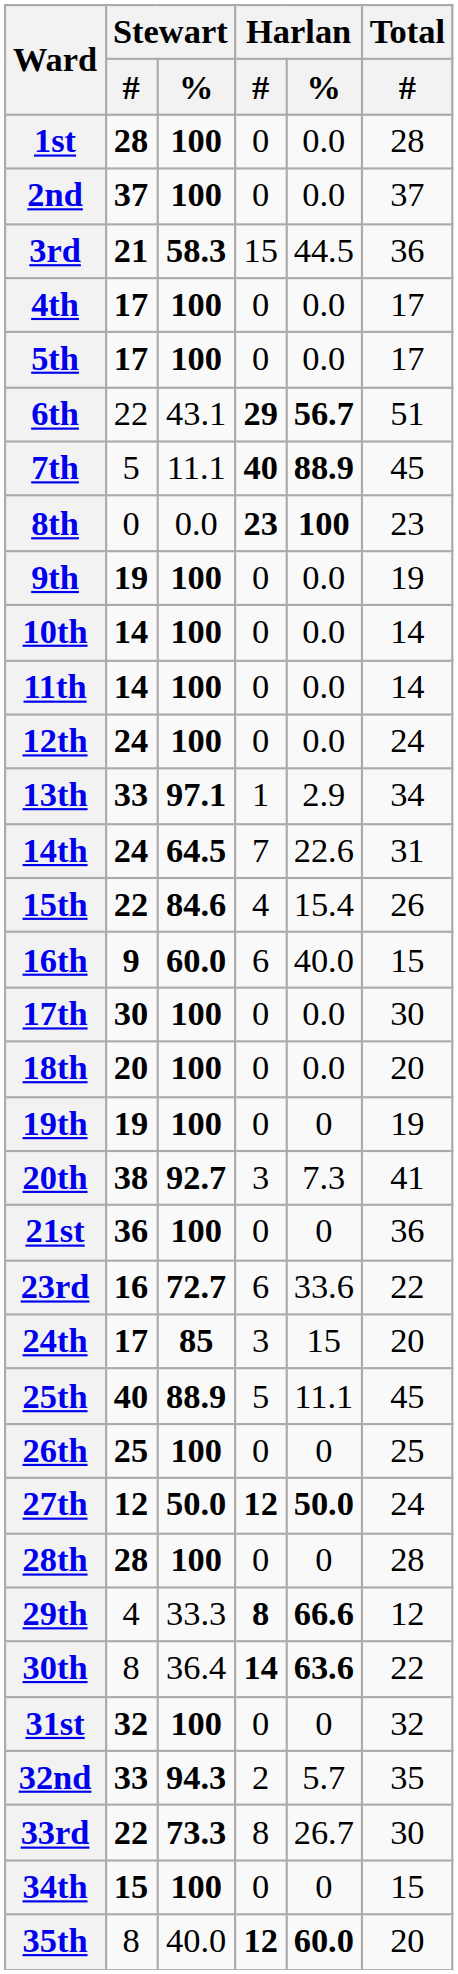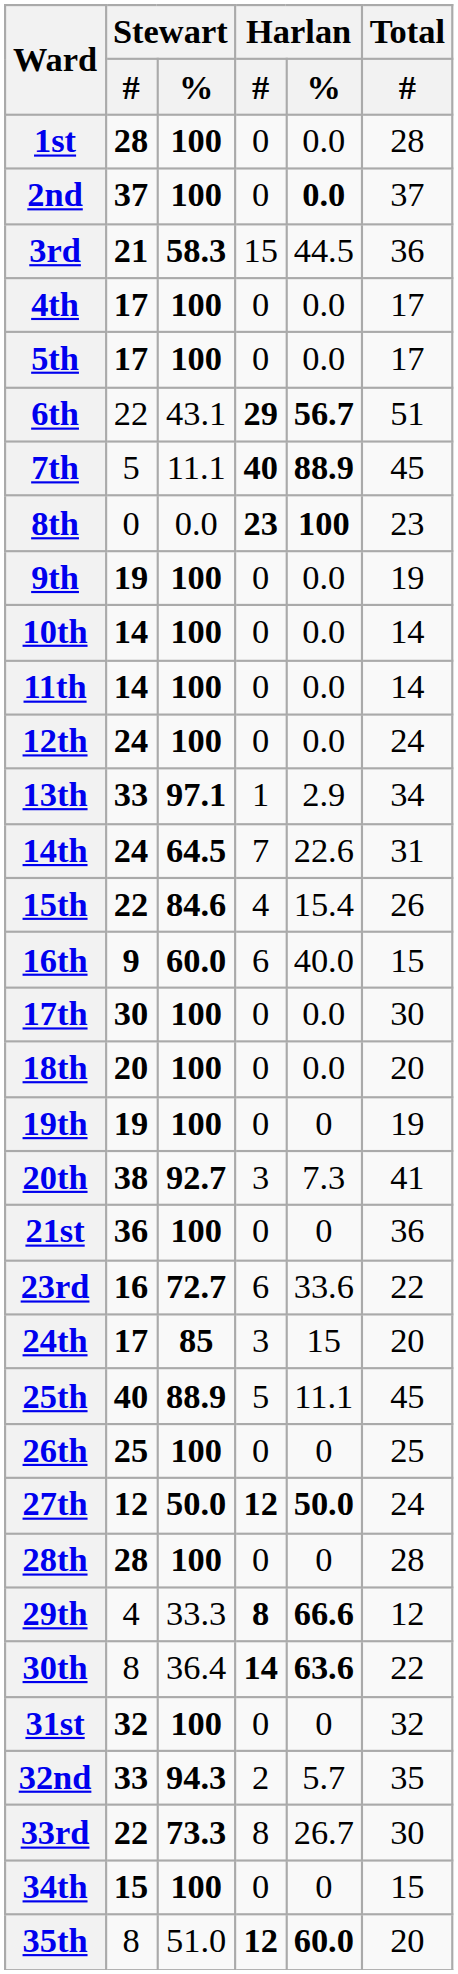(324, 195) normal -> (324, 195) bold
(196, 1941) 40.0 -> (196, 1941) 51.0
